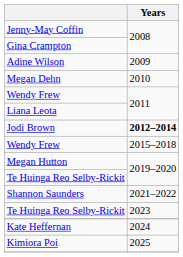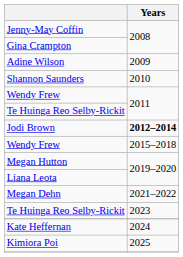(34, 78) Megan Dehn -> (45, 78) Shannon Saunders
(32, 111) Liana Leota -> (66, 111) Te Huinga Reo Selby-Rickit
(66, 177) Te Huinga Reo Selby-Rickit -> (32, 177) Liana Leota
(45, 194) Shannon Saunders -> (34, 194) Megan Dehn
